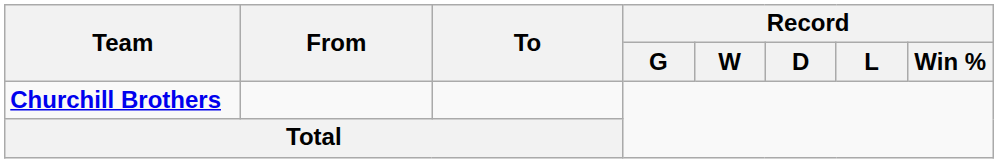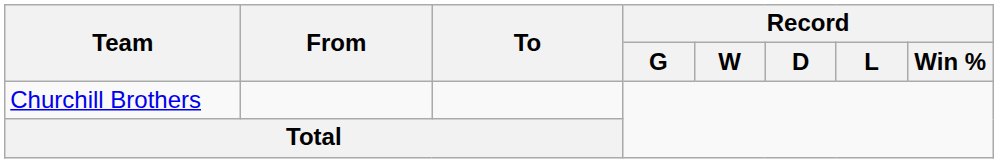(116, 99) bold -> (106, 99) normal
